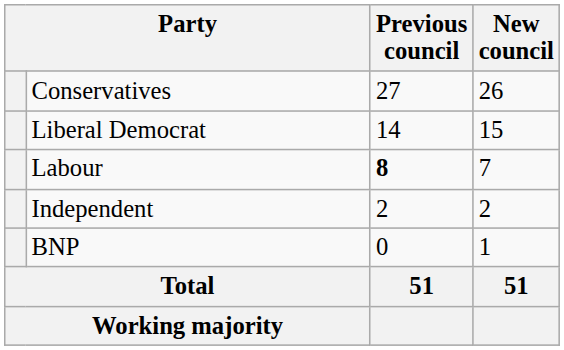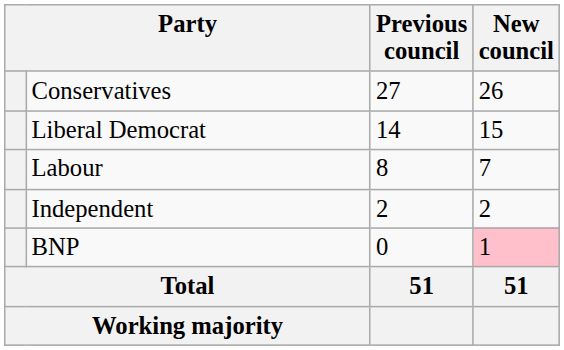(382, 168) bold -> (382, 168) normal
(485, 247) no background -> (485, 247) pink background
